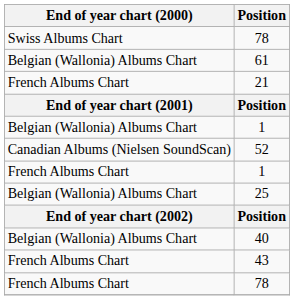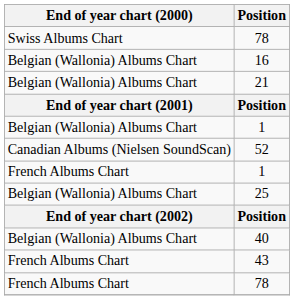(262, 60) 61 -> (262, 60) 16
(68, 82) French Albums Chart -> (102, 82) Belgian (Wallonia) Albums Chart
